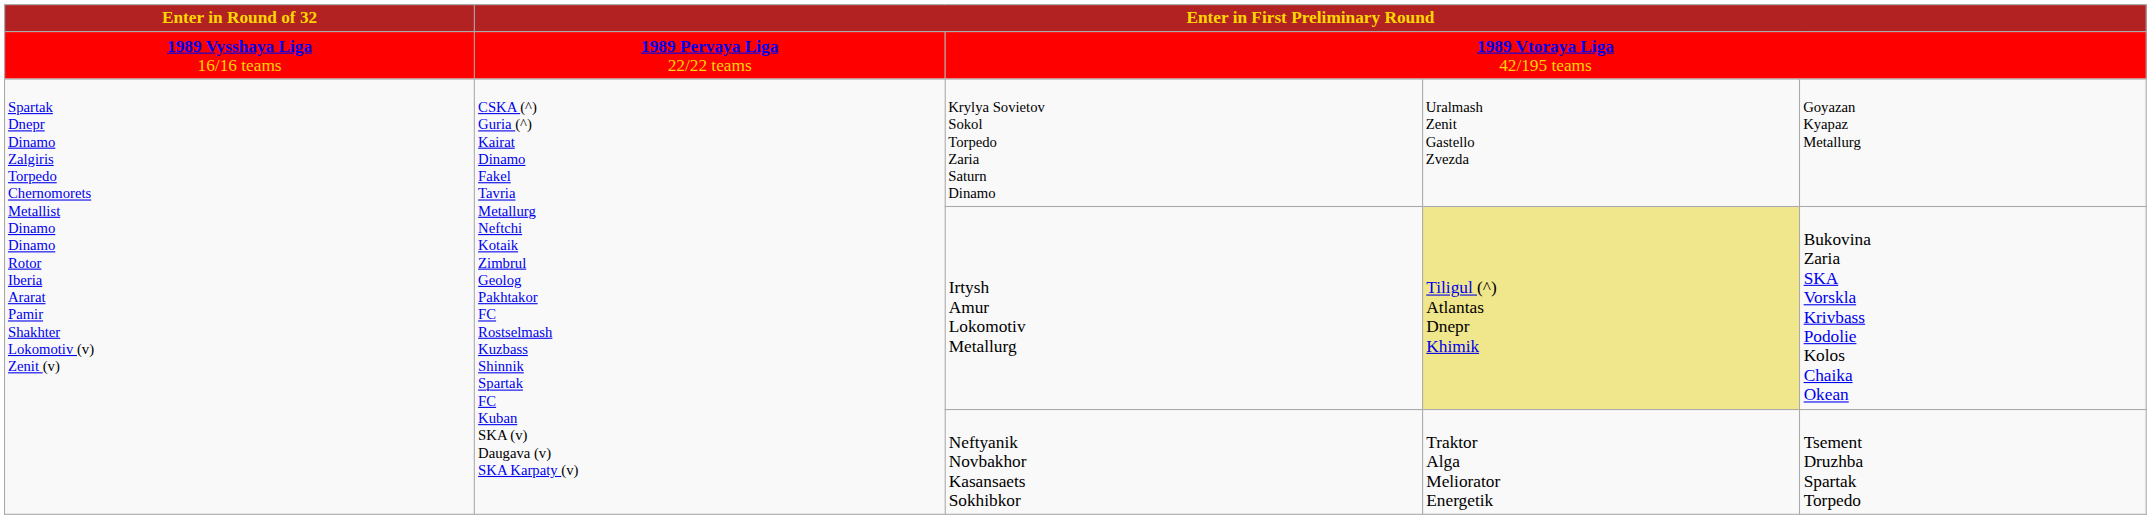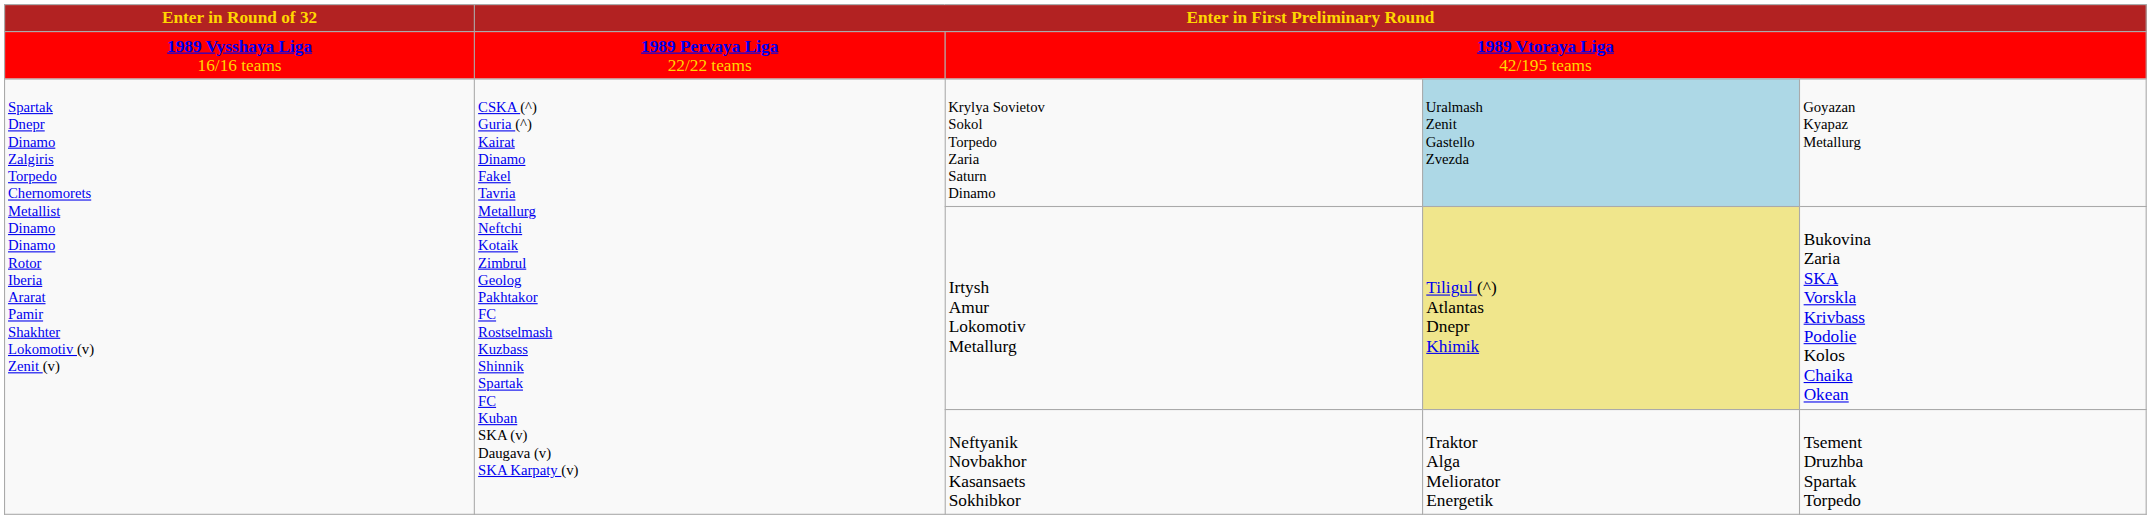(1454, 134) no background -> (1454, 134) lightblue background
